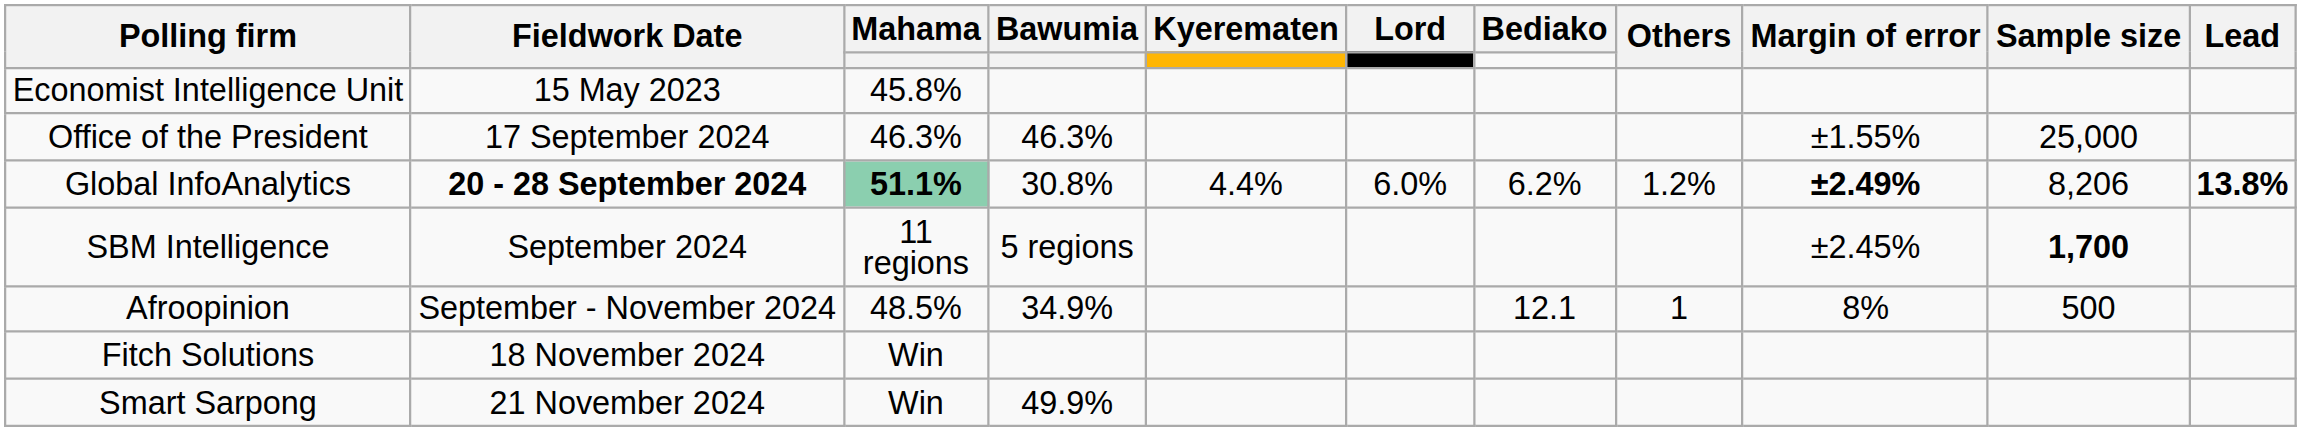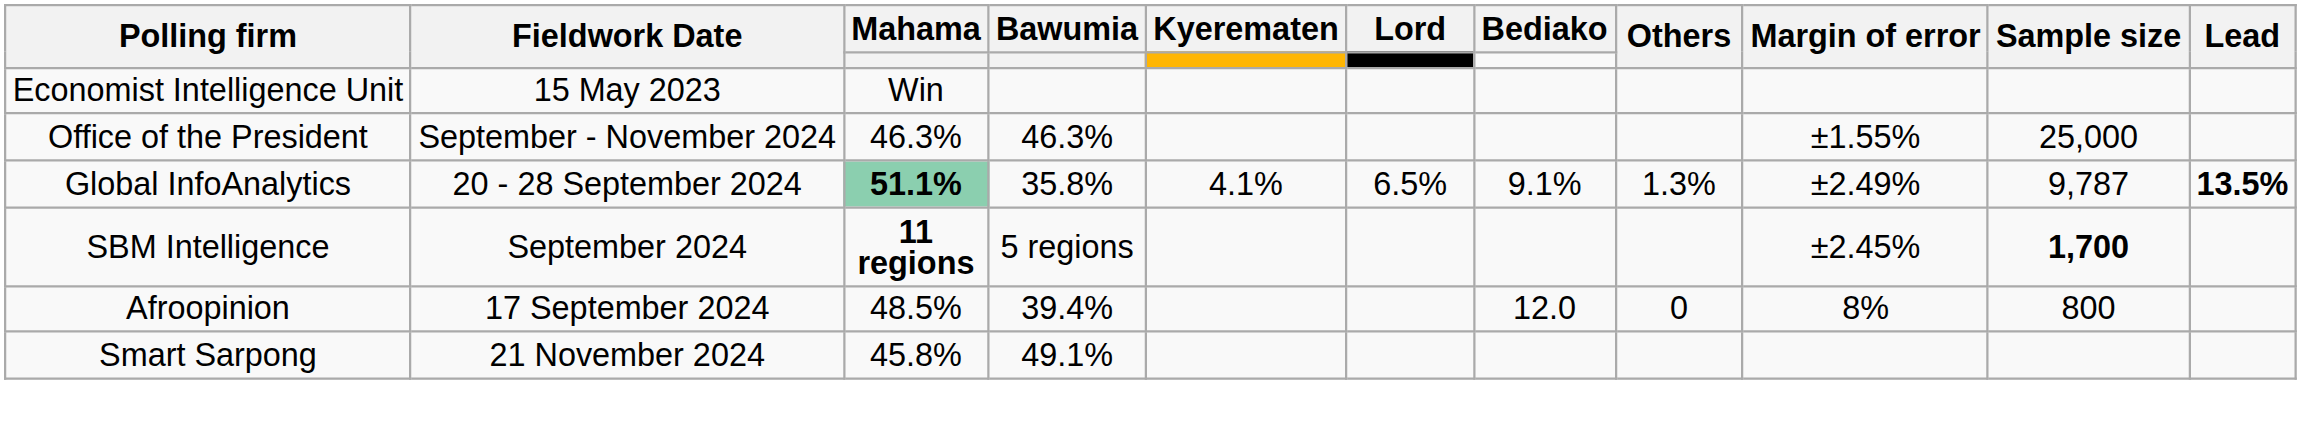(916, 91) 45.8% -> (916, 91) Win
(627, 137) 17 September 2024 -> (627, 137) September - November 2024
(627, 184) bold -> (627, 184) normal
(1067, 184) 30.8% -> (1067, 184) 35.8%
(1246, 184) 4.4% -> (1246, 184) 4.1%
(1410, 184) 6.0% -> (1410, 184) 6.5%
(1545, 184) 6.2% -> (1545, 184) 9.1%
(1679, 184) 1.2% -> (1679, 184) 1.3%
(1866, 184) bold -> (1866, 184) normal
(2089, 184) 8,206 -> (2089, 184) 9,787
(2242, 184) 13.8% -> (2242, 184) 13.5%
(916, 247) normal -> (916, 247) bold
(627, 309) September - November 2024 -> (627, 309) 17 September 2024
(1067, 309) 34.9% -> (1067, 309) 39.4%
(1545, 309) 12.1 -> (1545, 309) 12.0
(1679, 309) 1 -> (1679, 309) 0
(2089, 309) 500 -> (2089, 309) 800
- row: (208, 356)
(916, 402) Win -> (916, 356) 45.8%
(1067, 402) 49.9% -> (1067, 356) 49.1%
